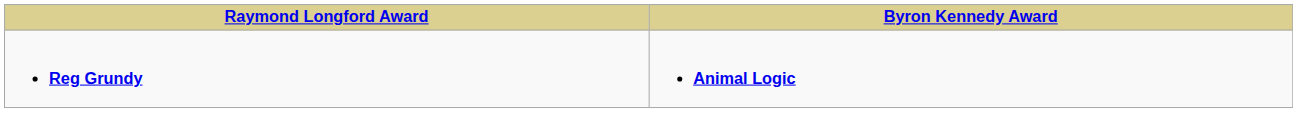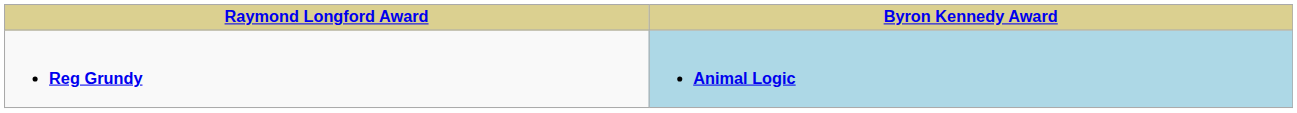(971, 78) no background -> (971, 78) lightblue background
